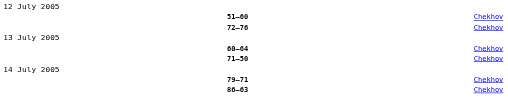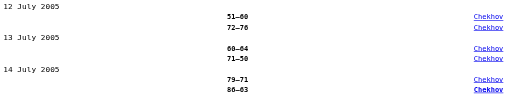(489, 90) normal -> (489, 90) bold
